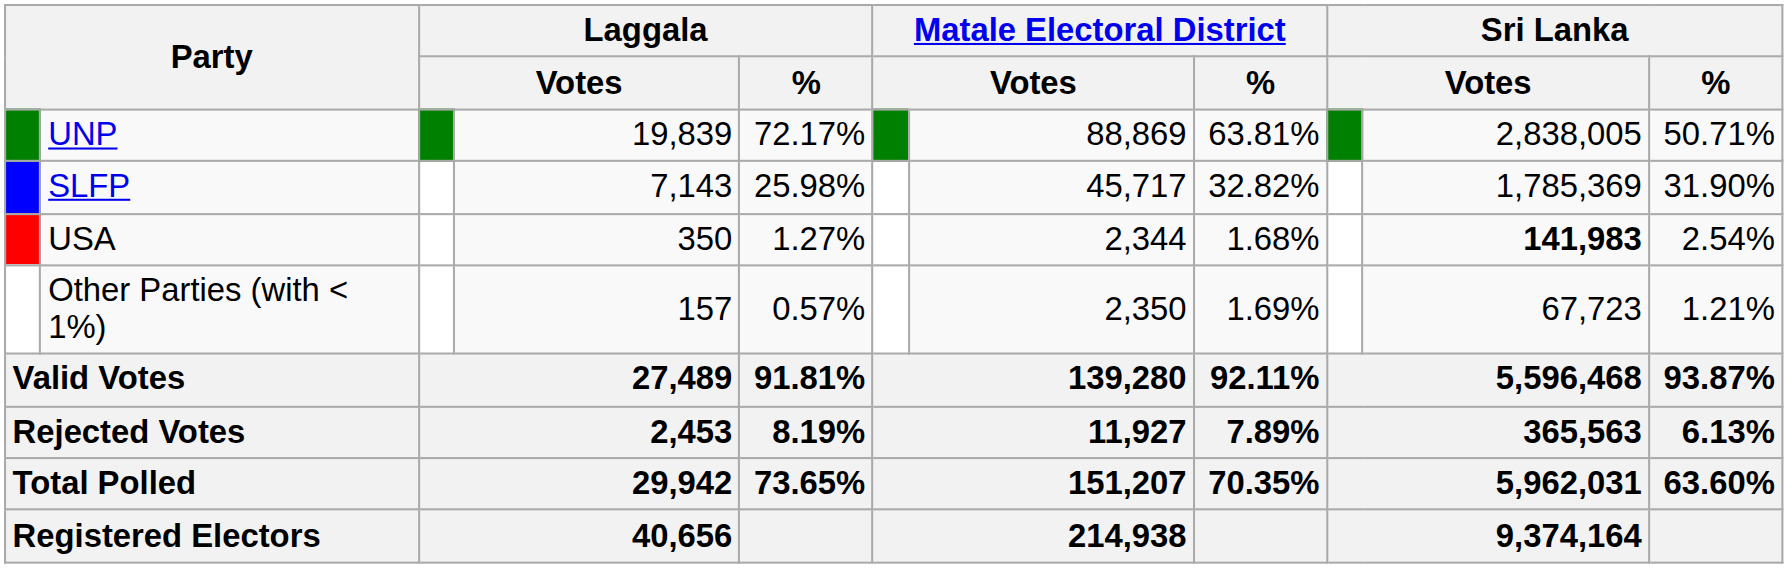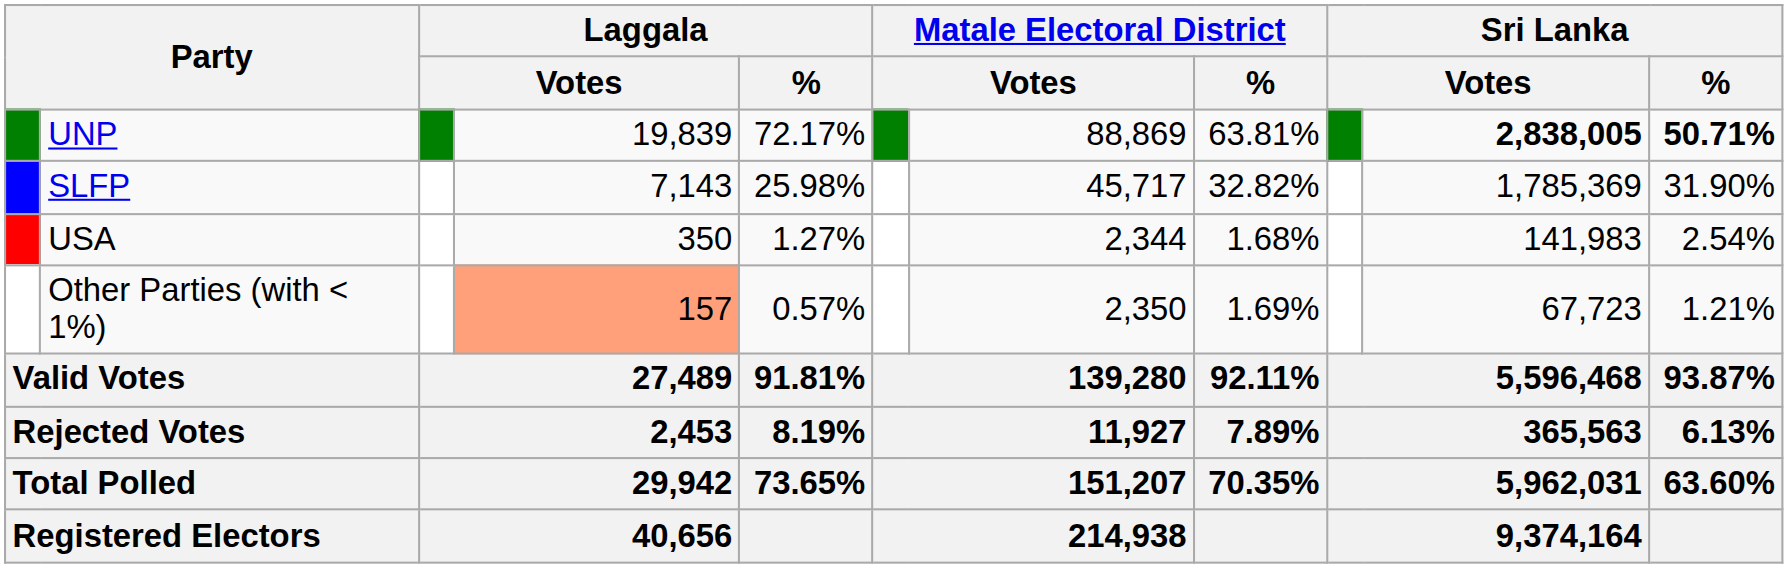(1569, 134) normal -> (1569, 134) bold
(1719, 134) normal -> (1719, 134) bold
(1582, 238) bold -> (1582, 238) normal
(705, 309) no background -> (705, 309) lightsalmon background
